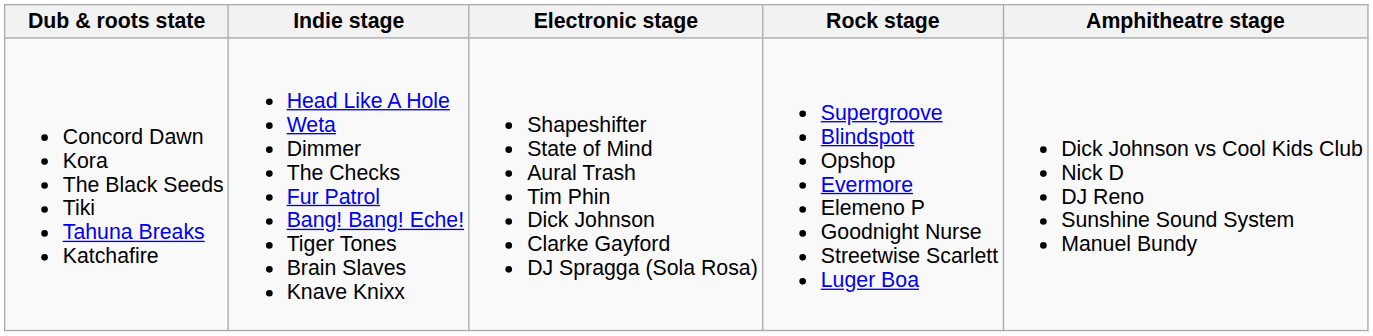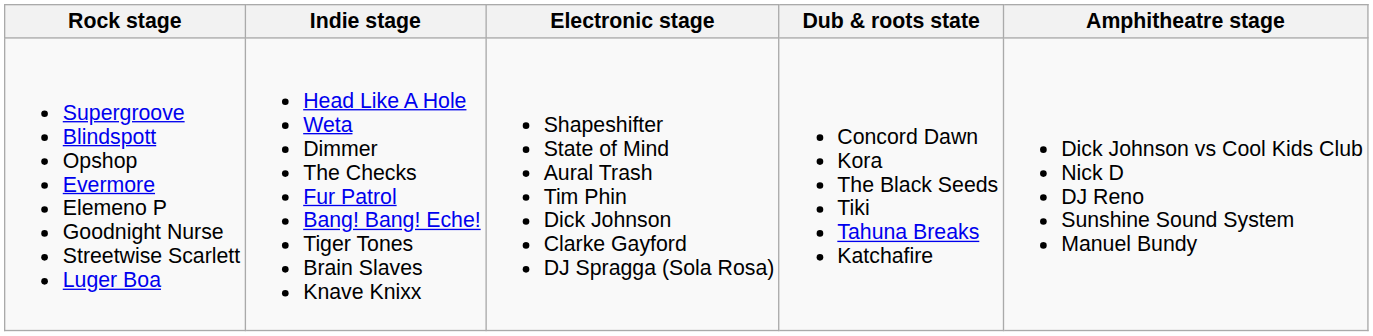columns swapped: (883, 21) <-> (117, 21)
